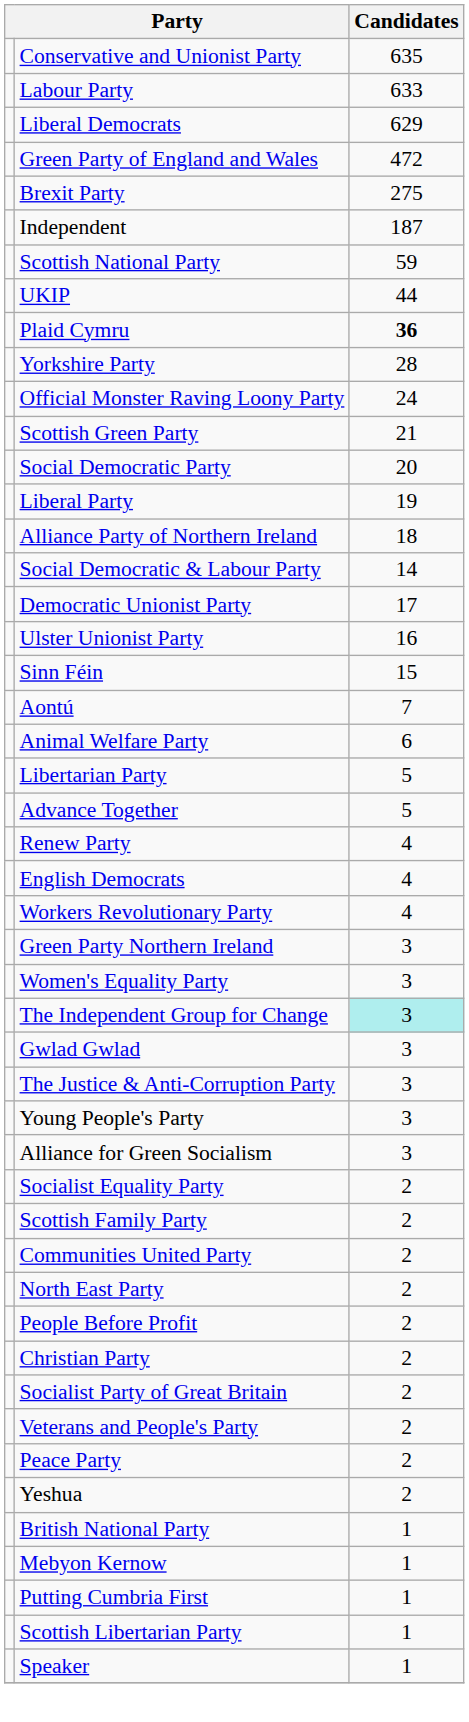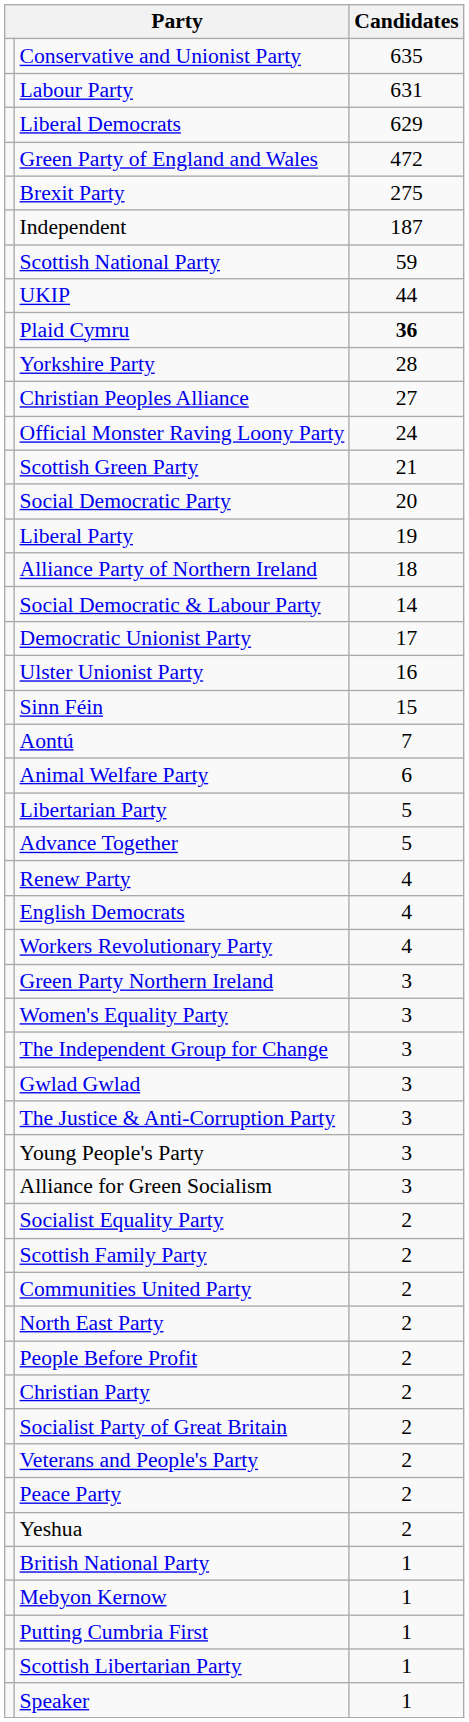(407, 90) 633 -> (407, 90) 631
+ row: (134, 398)
(407, 1015) paleturquoise background -> (407, 1049) no background
